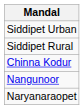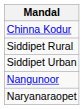(42, 29) Siddipet Urban -> (39, 29) Chinna Kodur
(39, 63) Chinna Kodur -> (42, 63) Siddipet Urban
